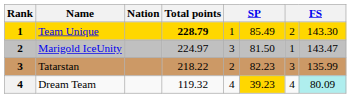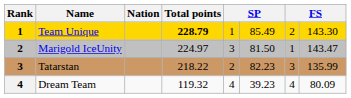(262, 84) gold background -> (262, 84) no background
(323, 84) paleturquoise background -> (323, 84) no background
